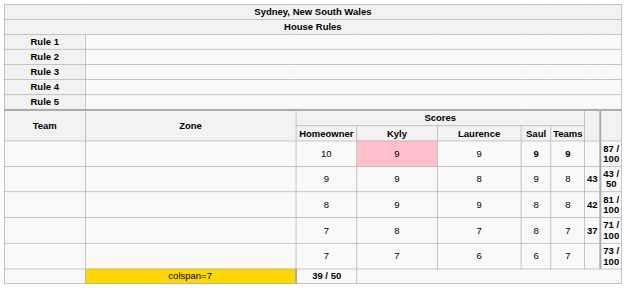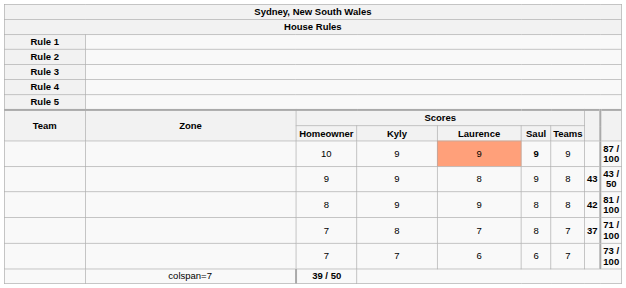(397, 154) pink background -> (397, 154) no background
(479, 154) no background -> (479, 154) lightsalmon background
(568, 154) bold -> (568, 154) normal
(190, 277) gold background -> (190, 277) no background
